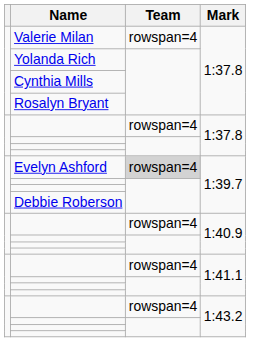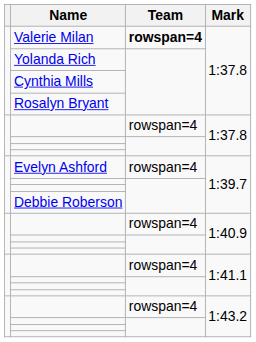(163, 37) normal -> (165, 37) bold
(163, 167) lightgrey background -> (163, 167) no background
